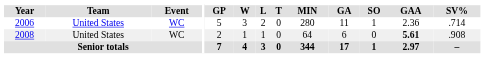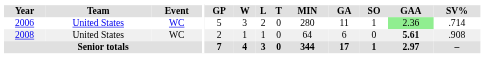(411, 23) no background -> (411, 23) lightgreen background
